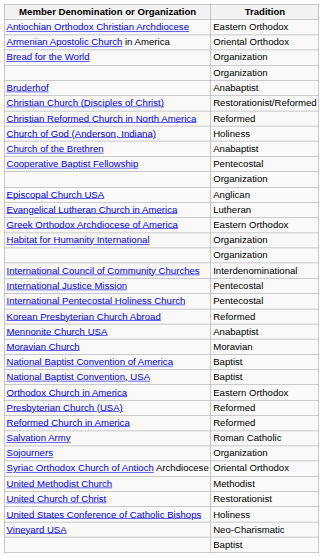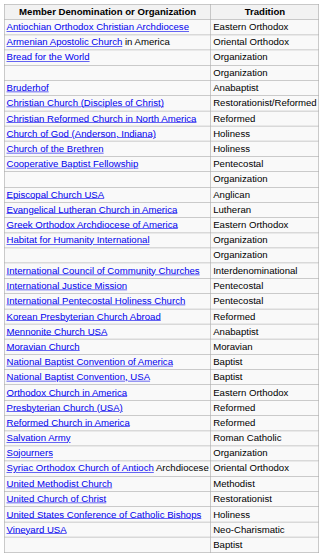(236, 149) Anabaptist -> (232, 149) Holiness
